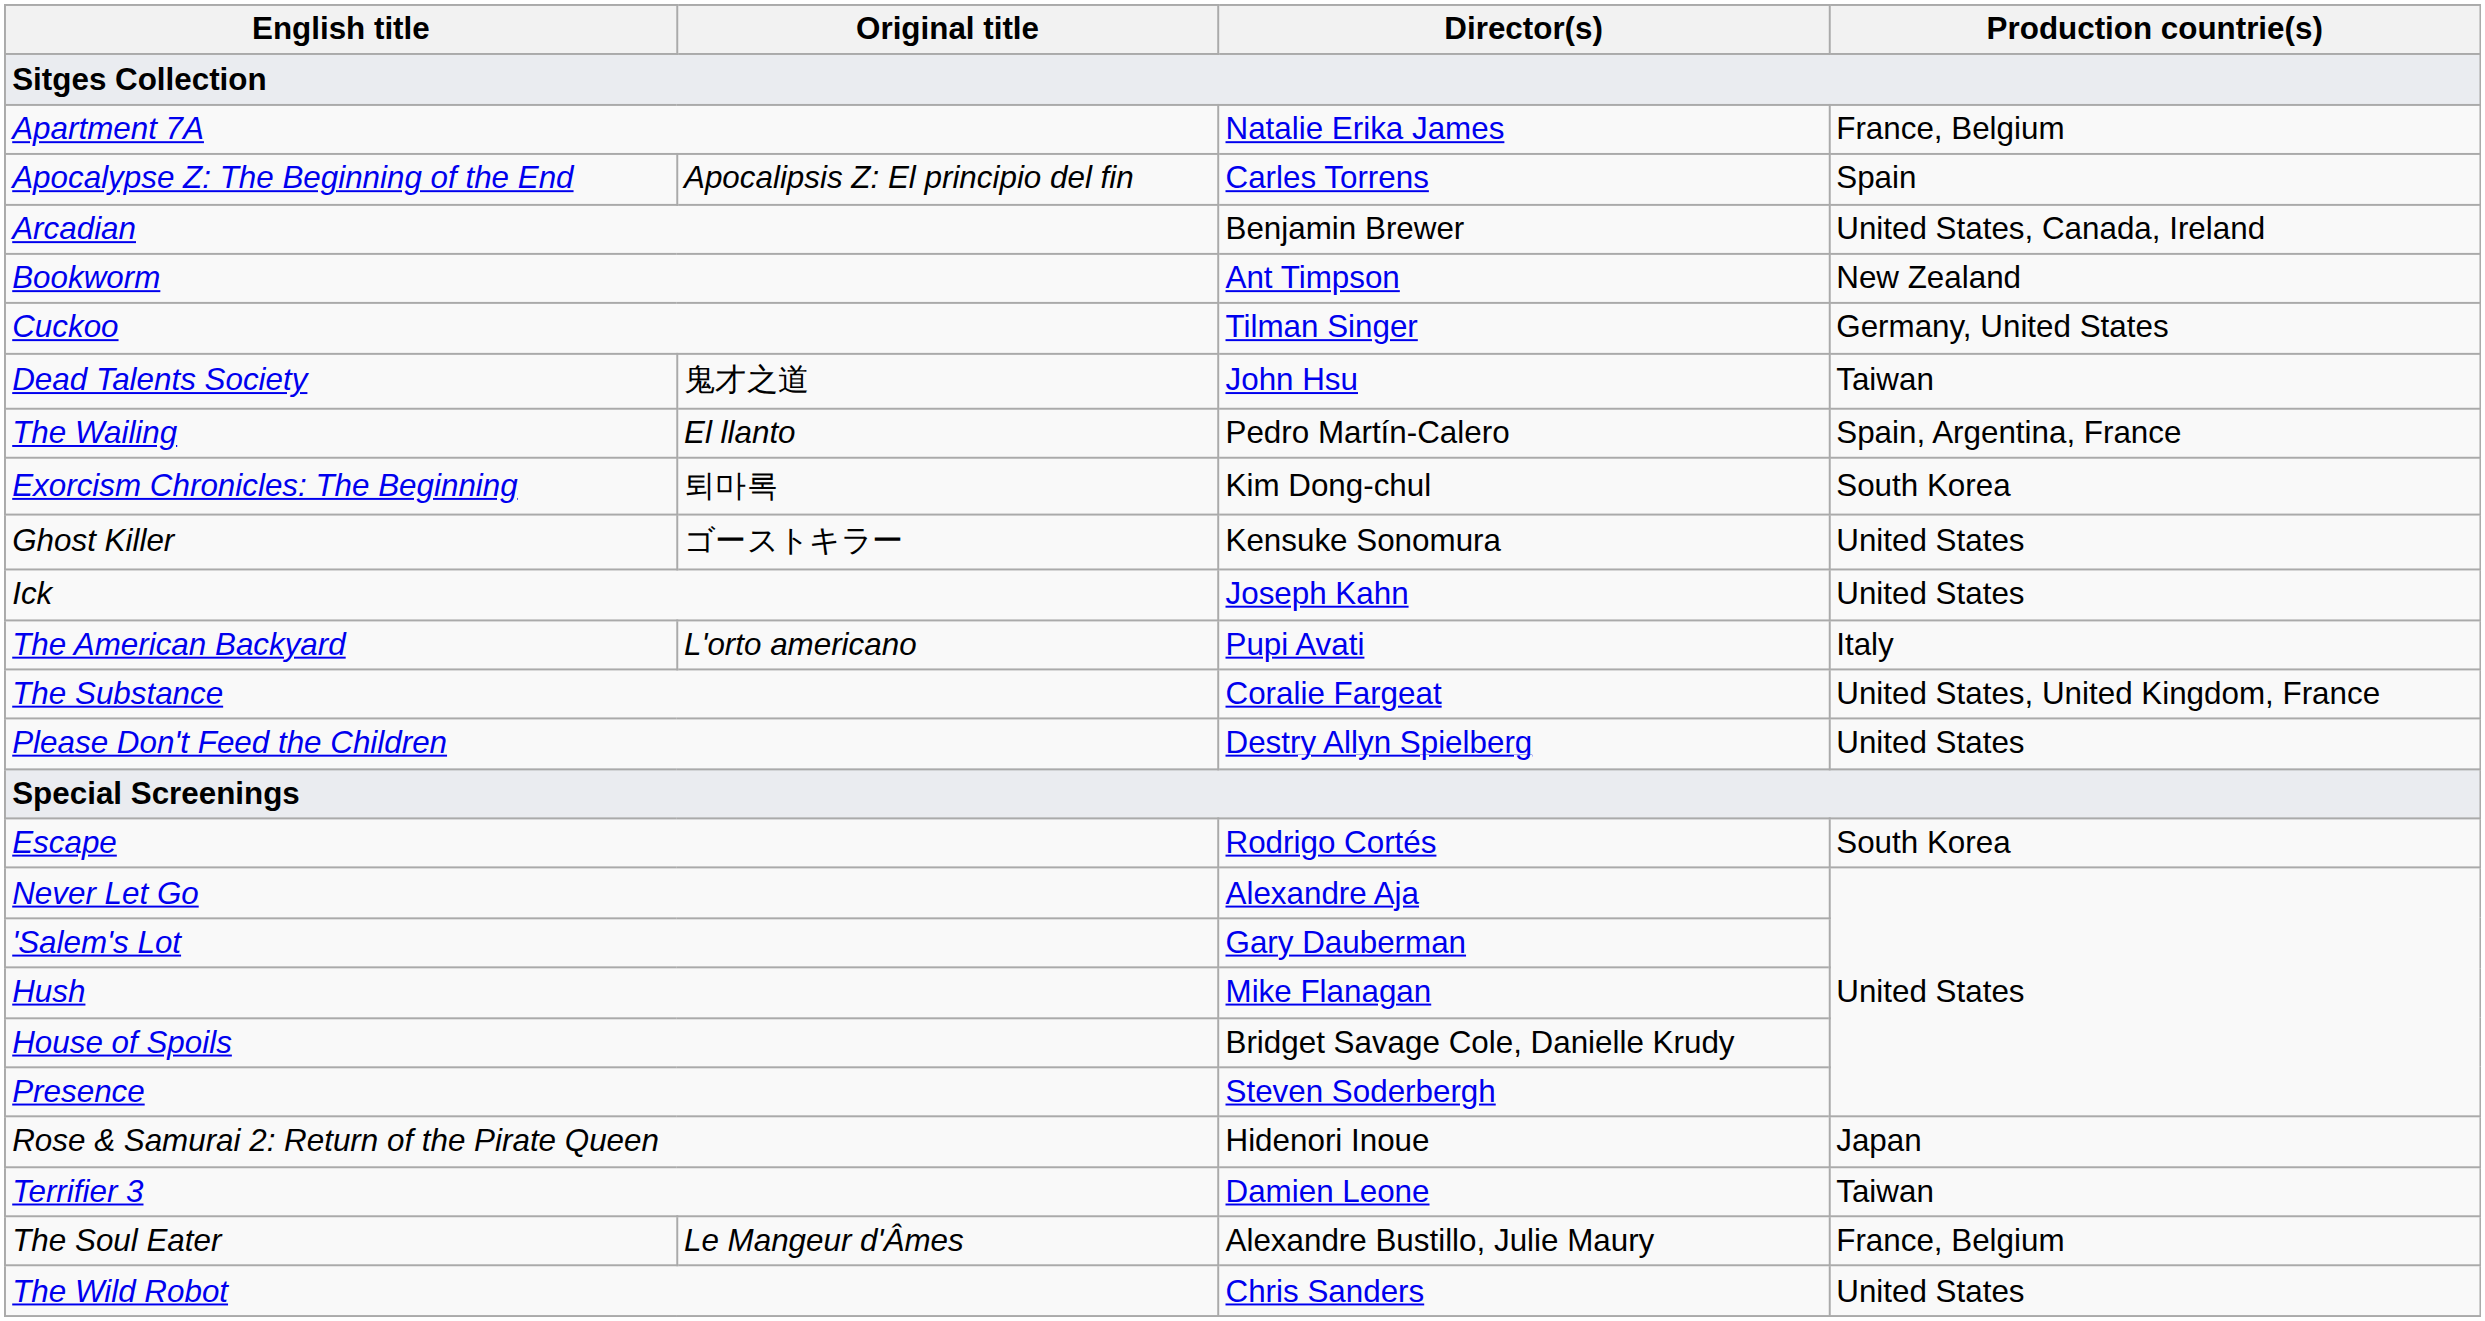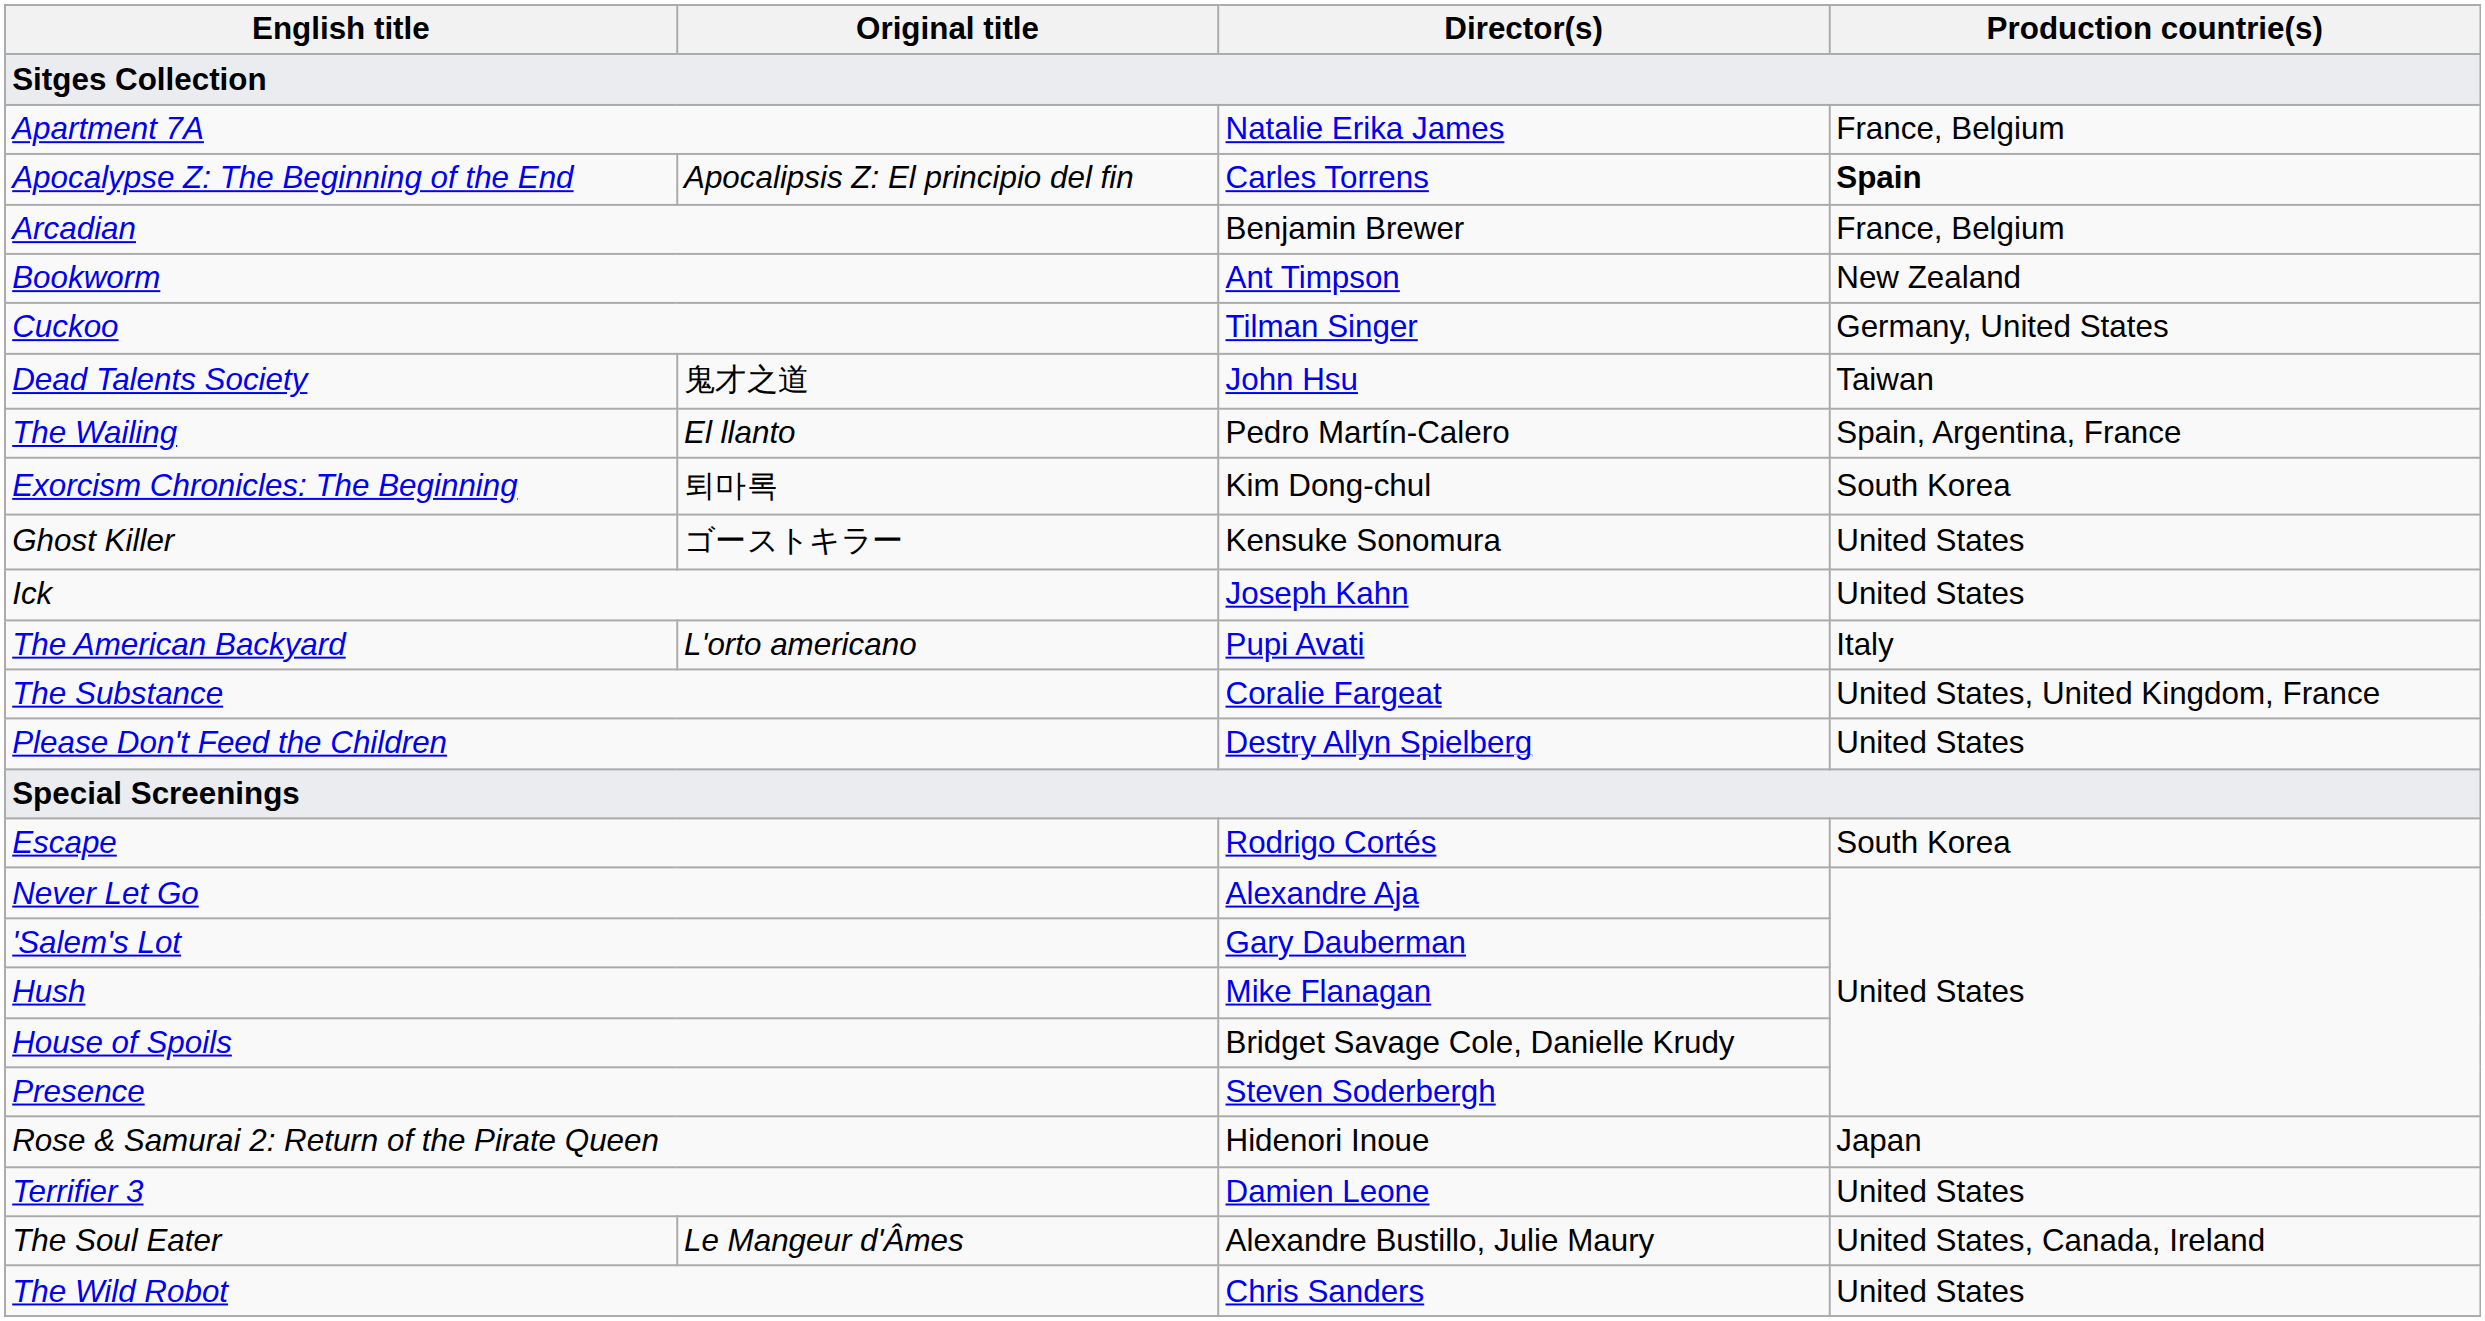(1876, 178) normal -> (1879, 178) bold
(2051, 228) United States, Canada, Ireland -> (1950, 228) France, Belgium
(1885, 1190) Taiwan -> (1930, 1190) United States
(1950, 1240) France, Belgium -> (2051, 1240) United States, Canada, Ireland
